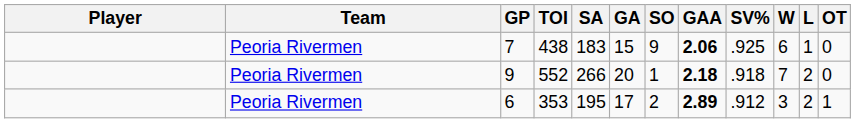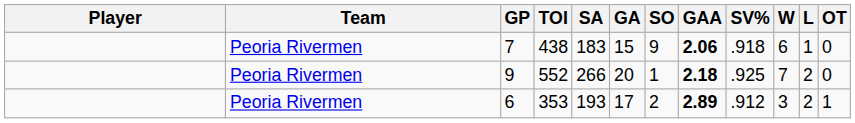(748, 46) .925 -> (748, 46) .918
(748, 74) .918 -> (748, 74) .925
(591, 103) 195 -> (591, 103) 193
